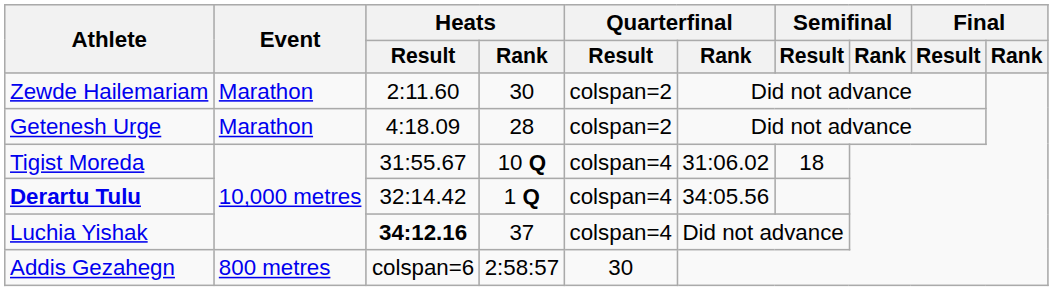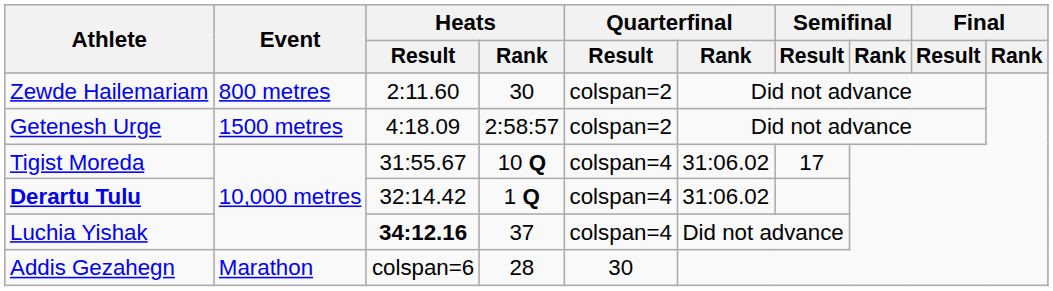(266, 91) Marathon -> (275, 91) 800 metres
(266, 127) Marathon -> (281, 127) 1500 metres
(522, 127) 28 -> (522, 127) 2:58:57
(812, 162) 18 -> (812, 162) 17
(726, 197) 34:05.56 -> (726, 197) 31:06.02
(275, 268) 800 metres -> (266, 268) Marathon
(522, 268) 2:58:57 -> (522, 268) 28
